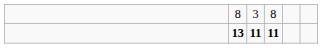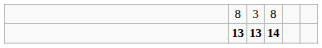(256, 33) 11 -> (256, 33) 13
(273, 33) 11 -> (273, 33) 14
